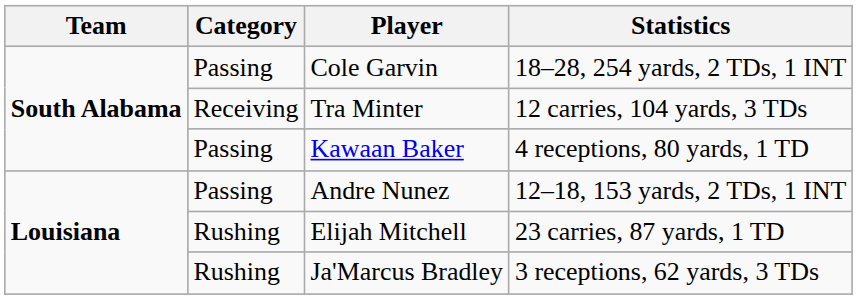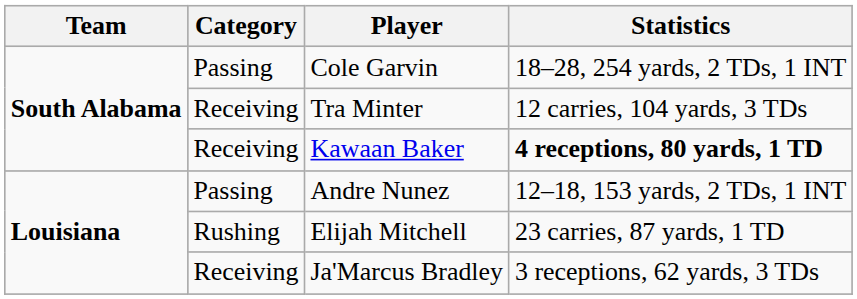(233, 149) Passing -> (246, 149) Receiving
(662, 149) normal -> (669, 149) bold
(237, 272) Rushing -> (246, 272) Receiving
